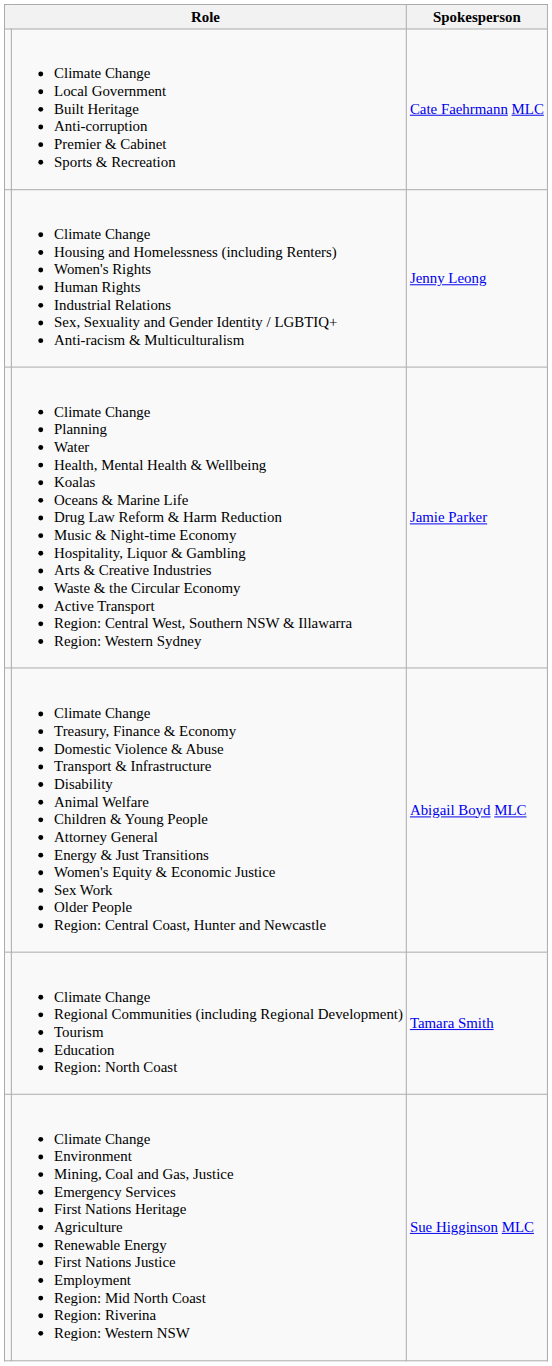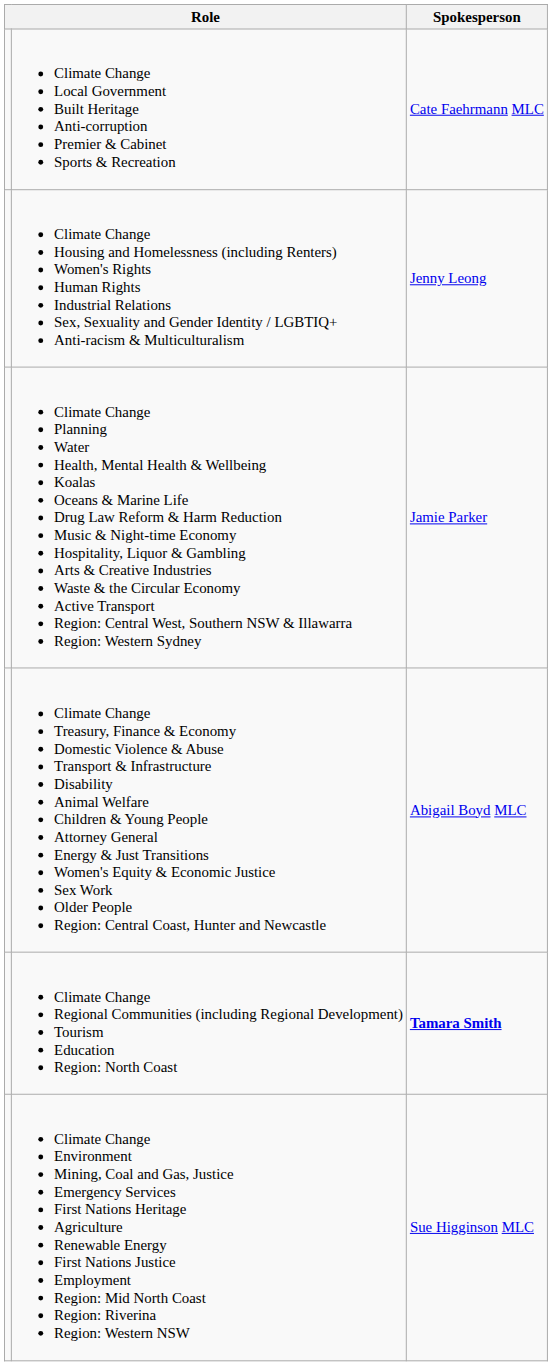(452, 1023) normal -> (456, 1023) bold
